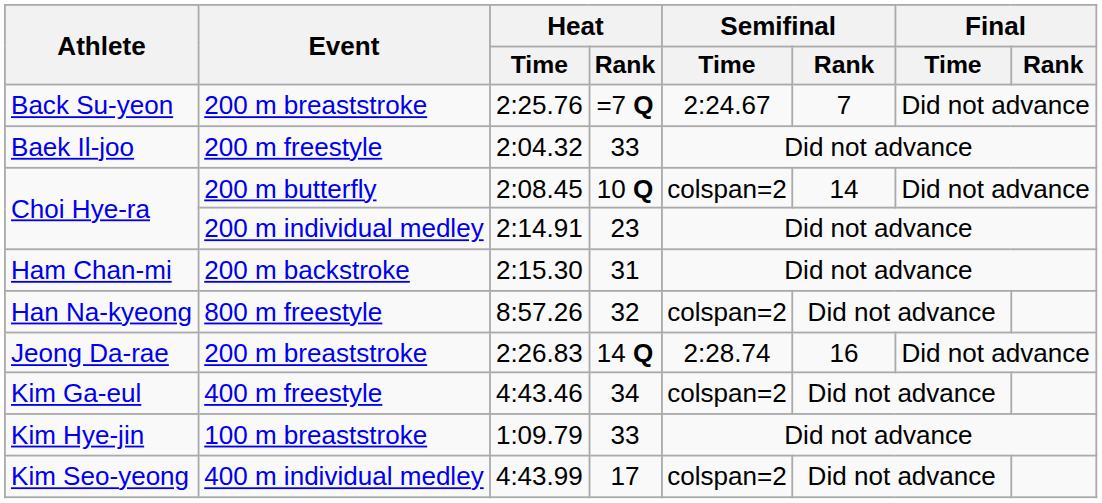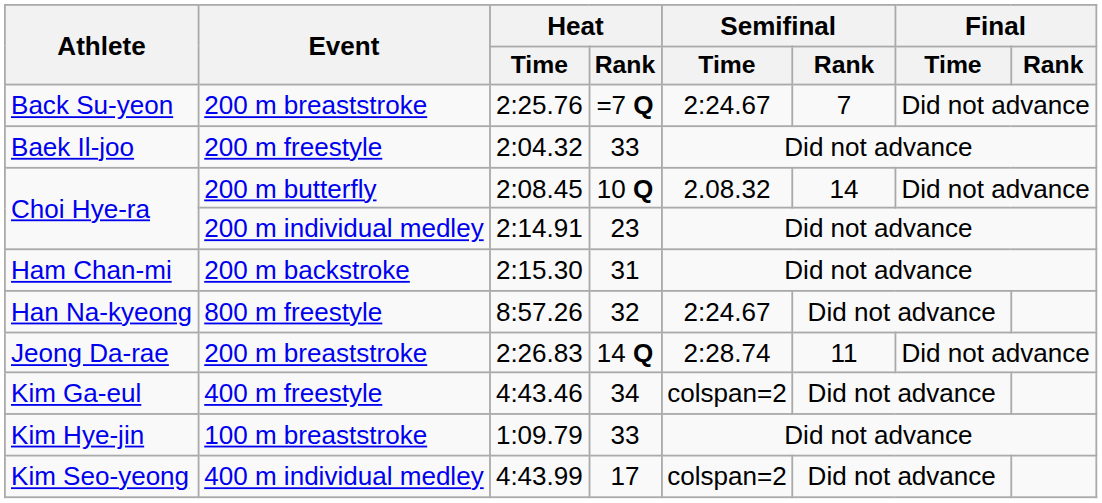(727, 188) colspan=2 -> (727, 188) 2.08.32
(727, 312) colspan=2 -> (727, 312) 2:24.67
(844, 353) 16 -> (844, 353) 11
